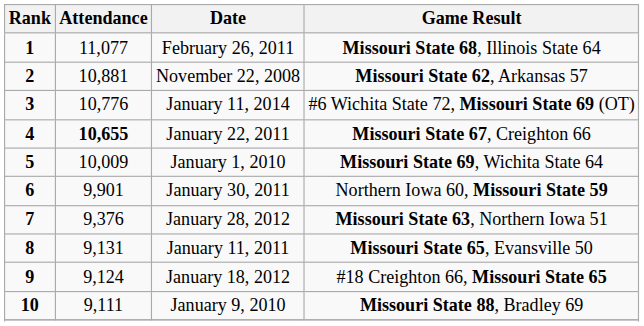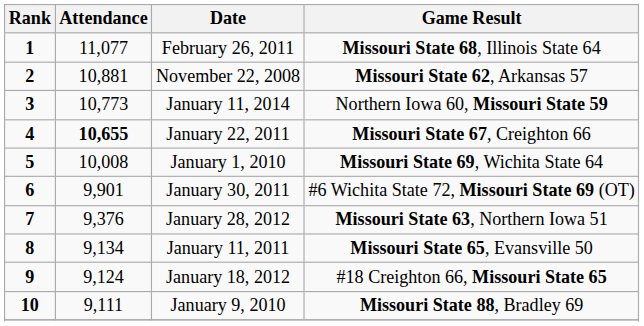(103, 104) 10,776 -> (103, 104) 10,773
(472, 104) #6 Wichita State 72, Missouri State 69 (OT) -> (472, 104) Northern Iowa 60, Missouri State 59
(103, 162) 10,009 -> (103, 162) 10,008
(472, 190) Northern Iowa 60, Missouri State 59 -> (472, 190) #6 Wichita State 72, Missouri State 69 (OT)
(103, 248) 9,131 -> (103, 248) 9,134
